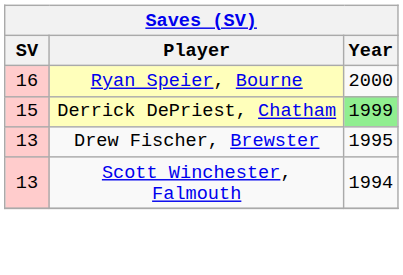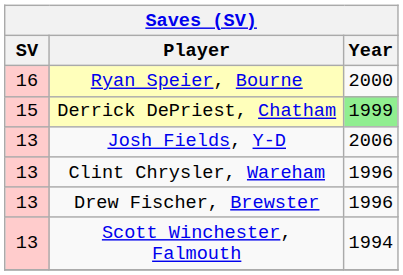+ row: (197, 142)
+ row: (197, 172)
(371, 142) 1995 -> (371, 202) 1996
